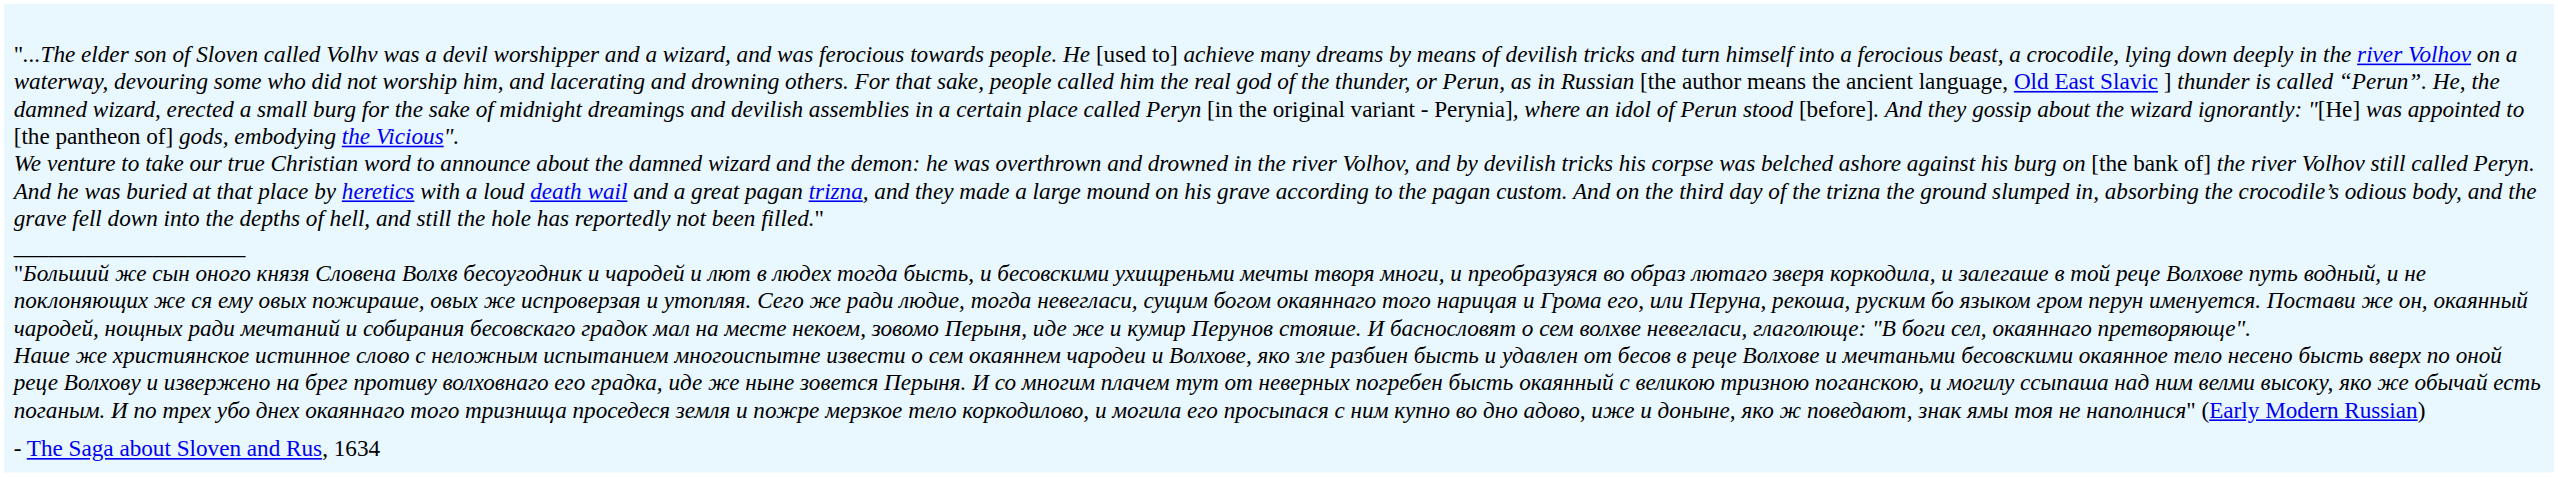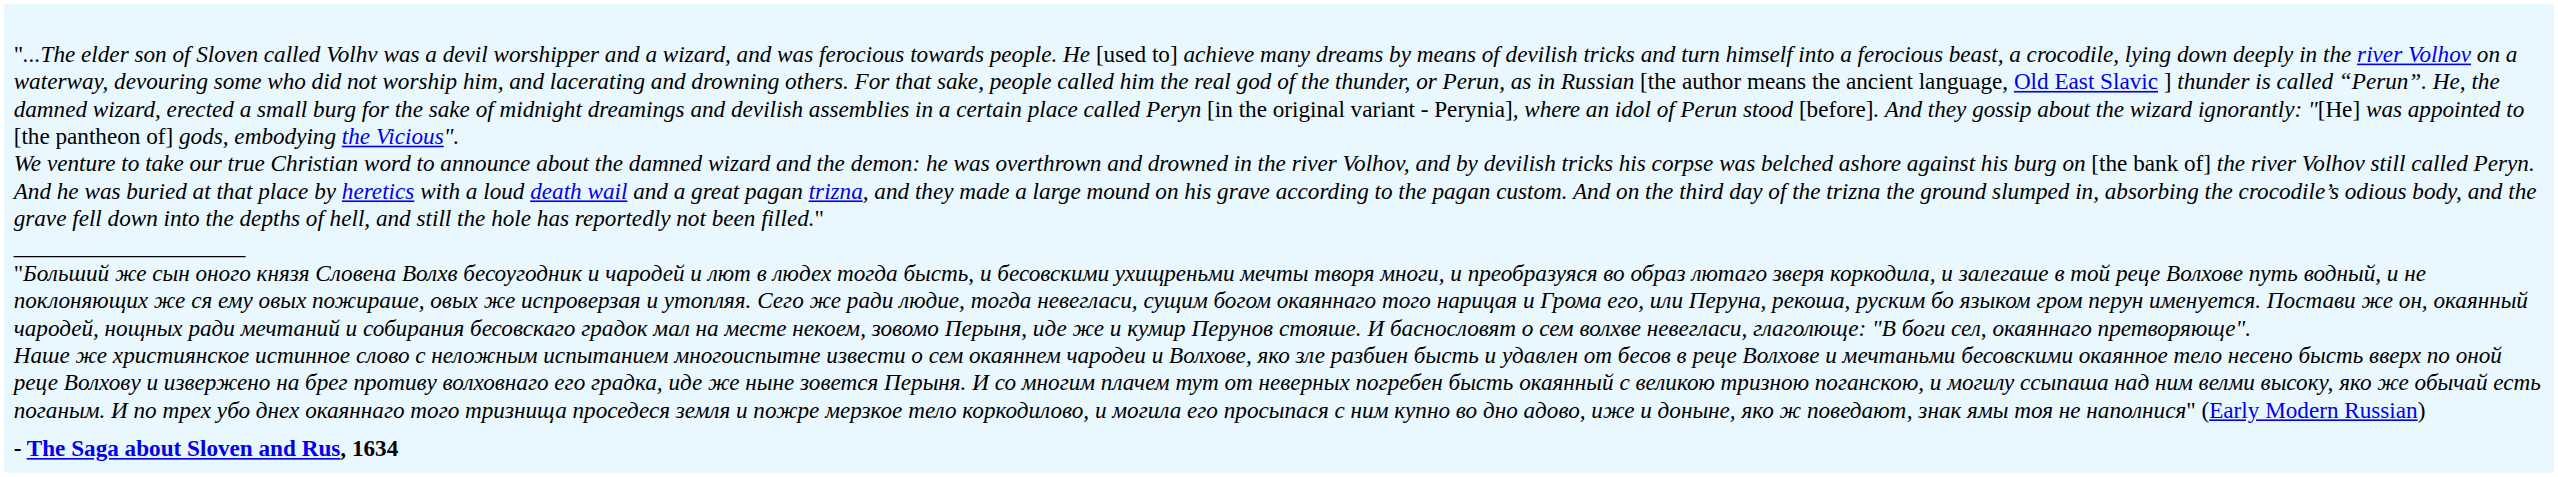(197, 448) normal -> (206, 448) bold
